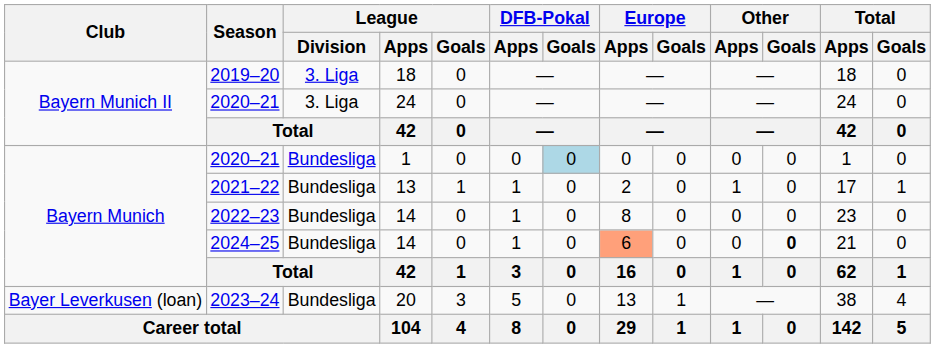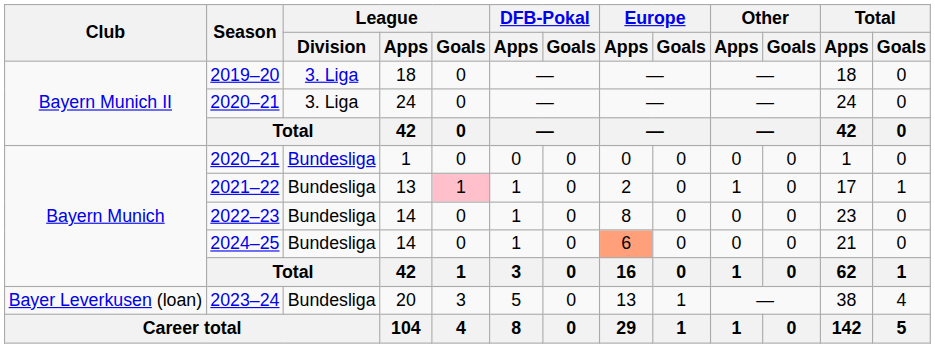(571, 159) lightblue background -> (571, 159) no background
(461, 187) no background -> (461, 187) pink background
(791, 243) bold -> (791, 243) normal
